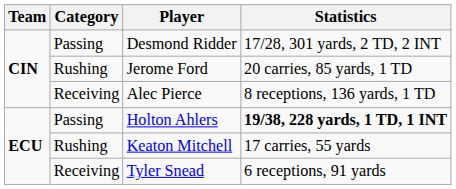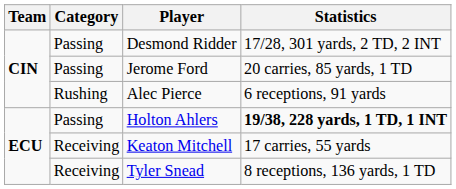(81, 68) Rushing -> (78, 68) Passing
(86, 94) Receiving -> (81, 94) Rushing
(340, 94) 8 receptions, 136 yards, 1 TD -> (315, 94) 6 receptions, 91 yards
(81, 145) Rushing -> (86, 145) Receiving
(315, 171) 6 receptions, 91 yards -> (340, 171) 8 receptions, 136 yards, 1 TD
